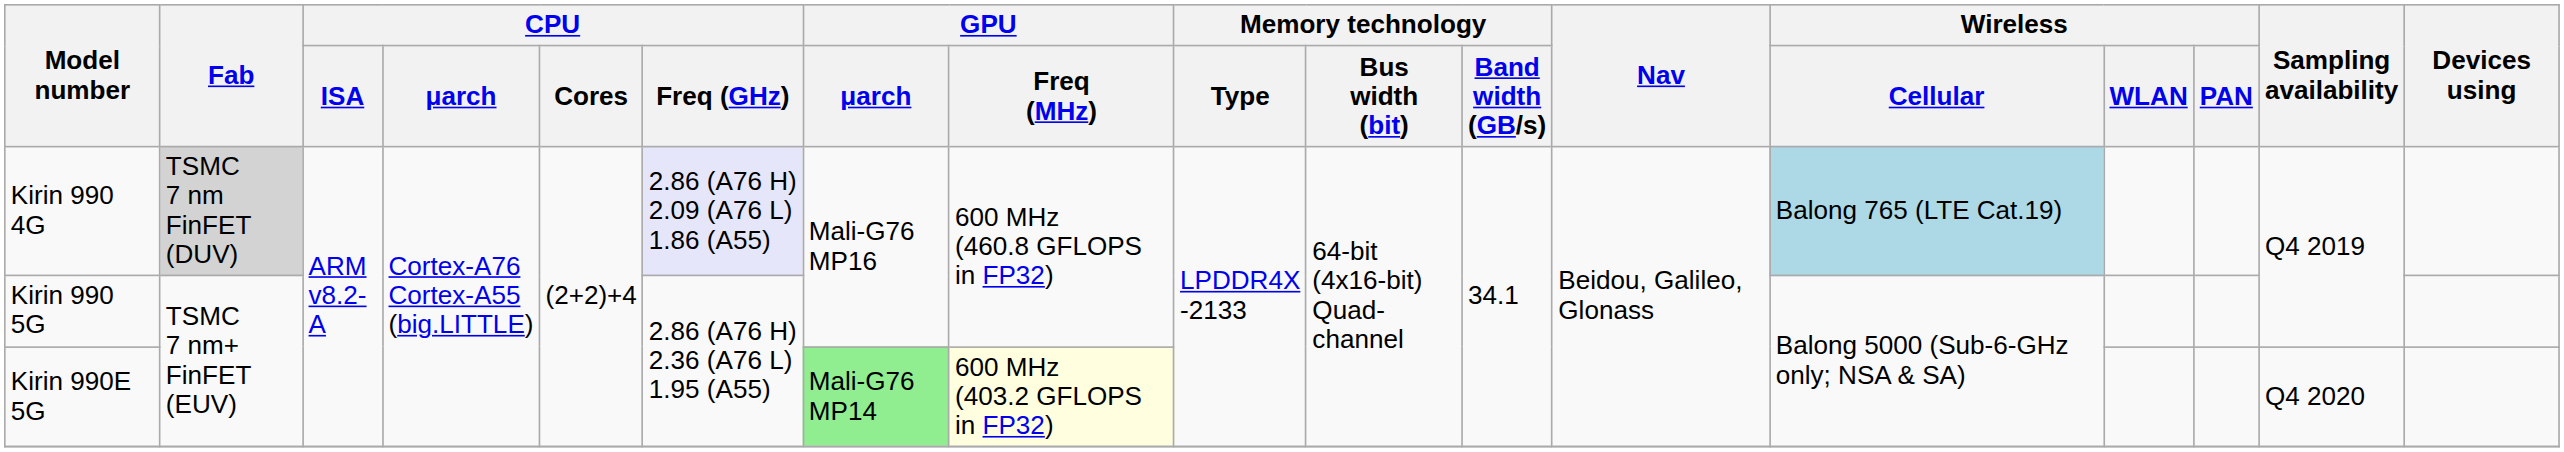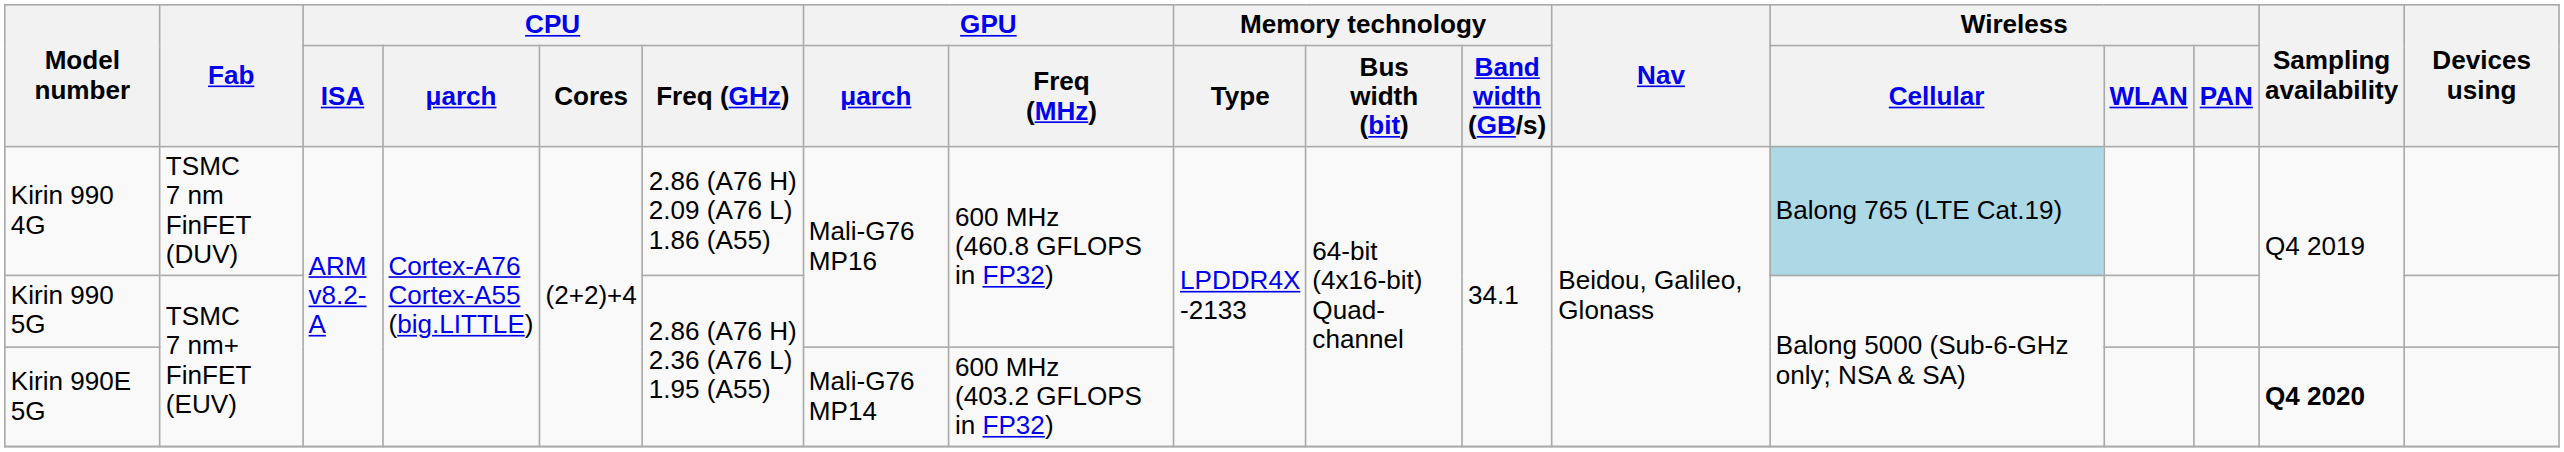(209, 210) lightgrey background -> (209, 210) no background
(723, 210) lavender background -> (723, 210) no background
(862, 396) lightgreen background -> (862, 396) no background
(1048, 396) lightyellow background -> (1048, 396) no background
(2315, 396) normal -> (2315, 396) bold
